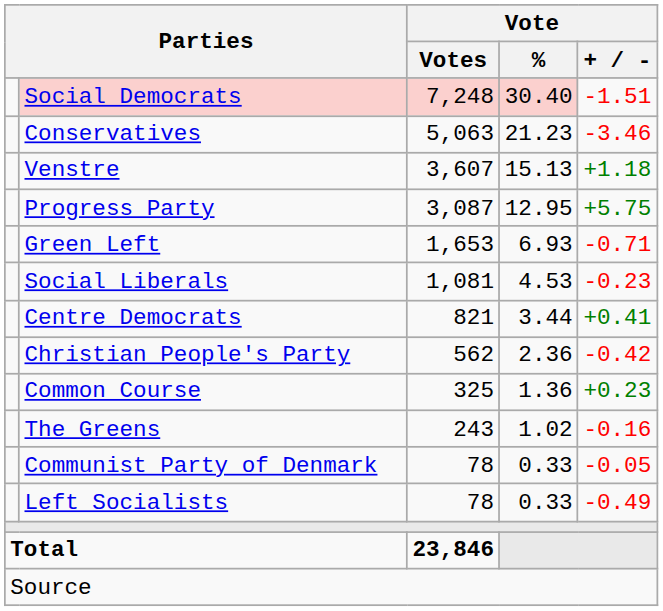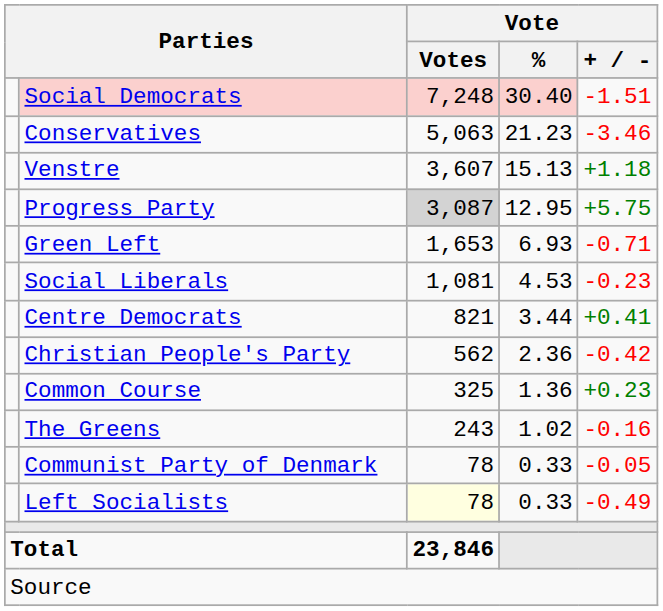(460, 208) no background -> (460, 208) lightgrey background
(480, 503) no background -> (480, 503) lightyellow background
